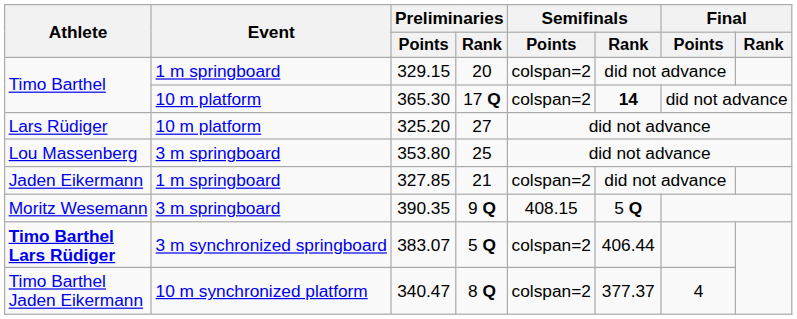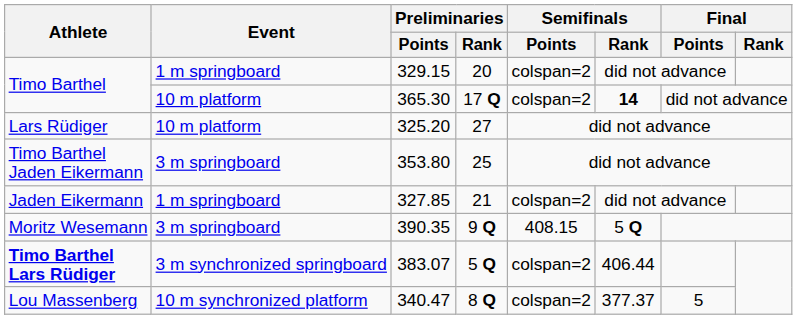(73, 154) Lou Massenberg -> (76, 163) Timo Barthel Jaden Eikermann
(76, 292) Timo Barthel Jaden Eikermann -> (73, 301) Lou Massenberg
(699, 292) 4 -> (699, 301) 5
